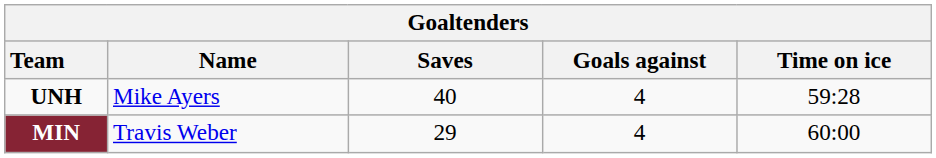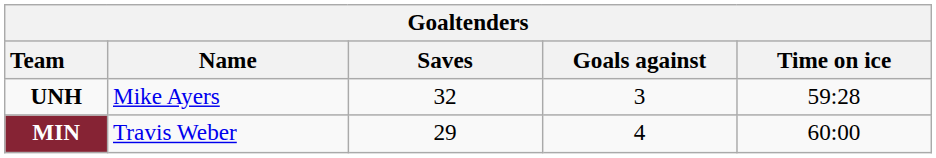(445, 96) 40 -> (445, 96) 32
(640, 96) 4 -> (640, 96) 3
